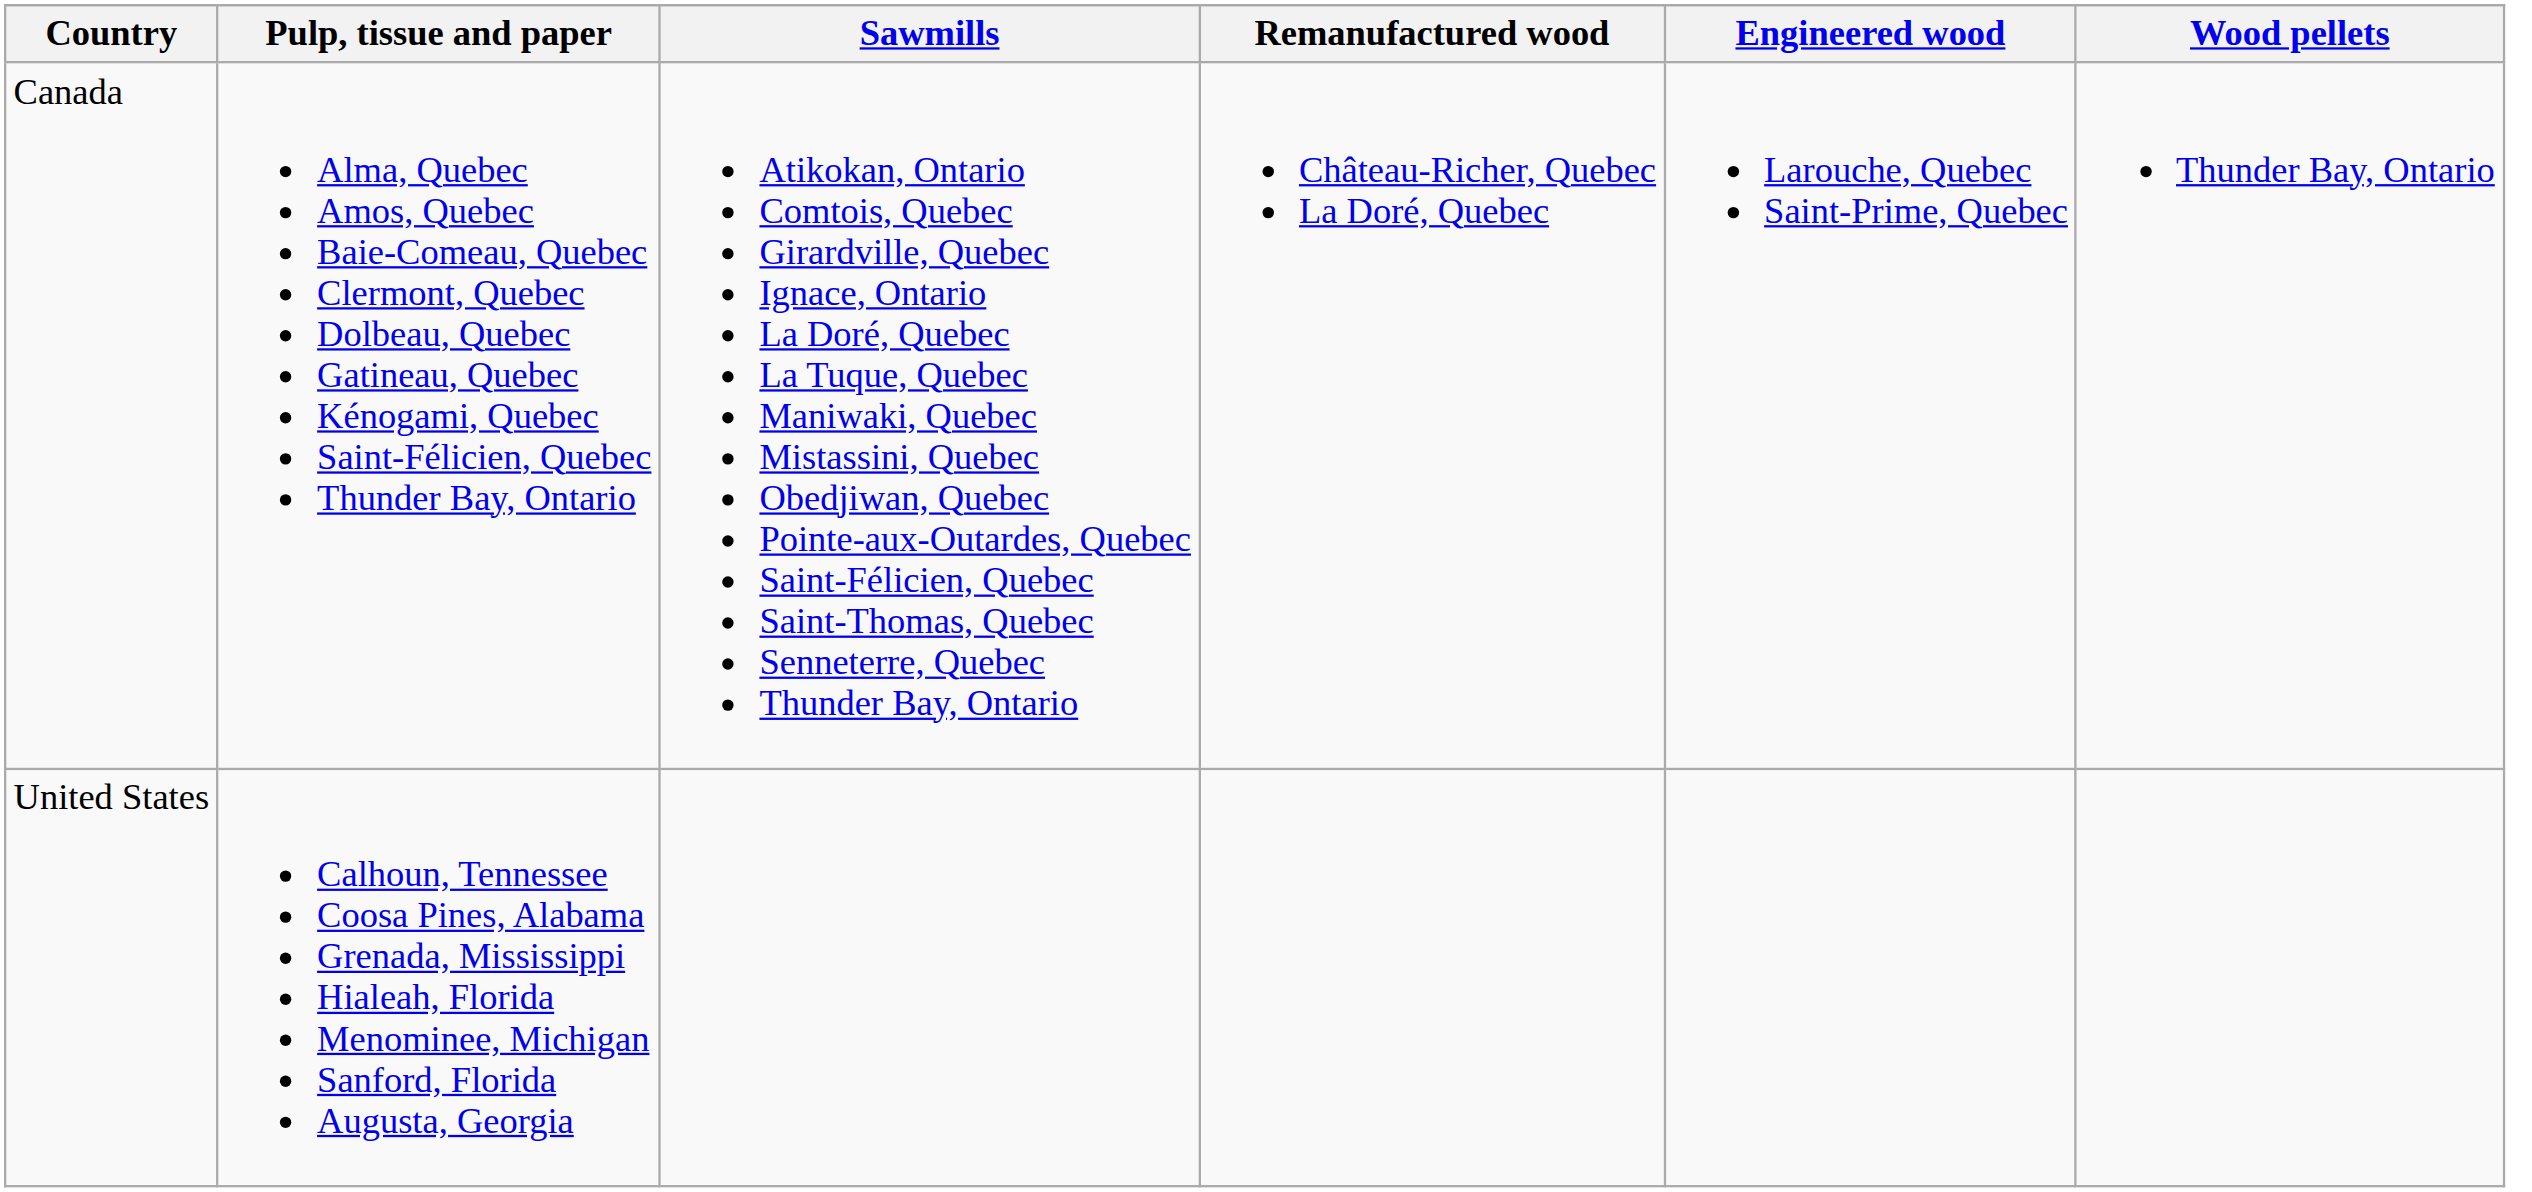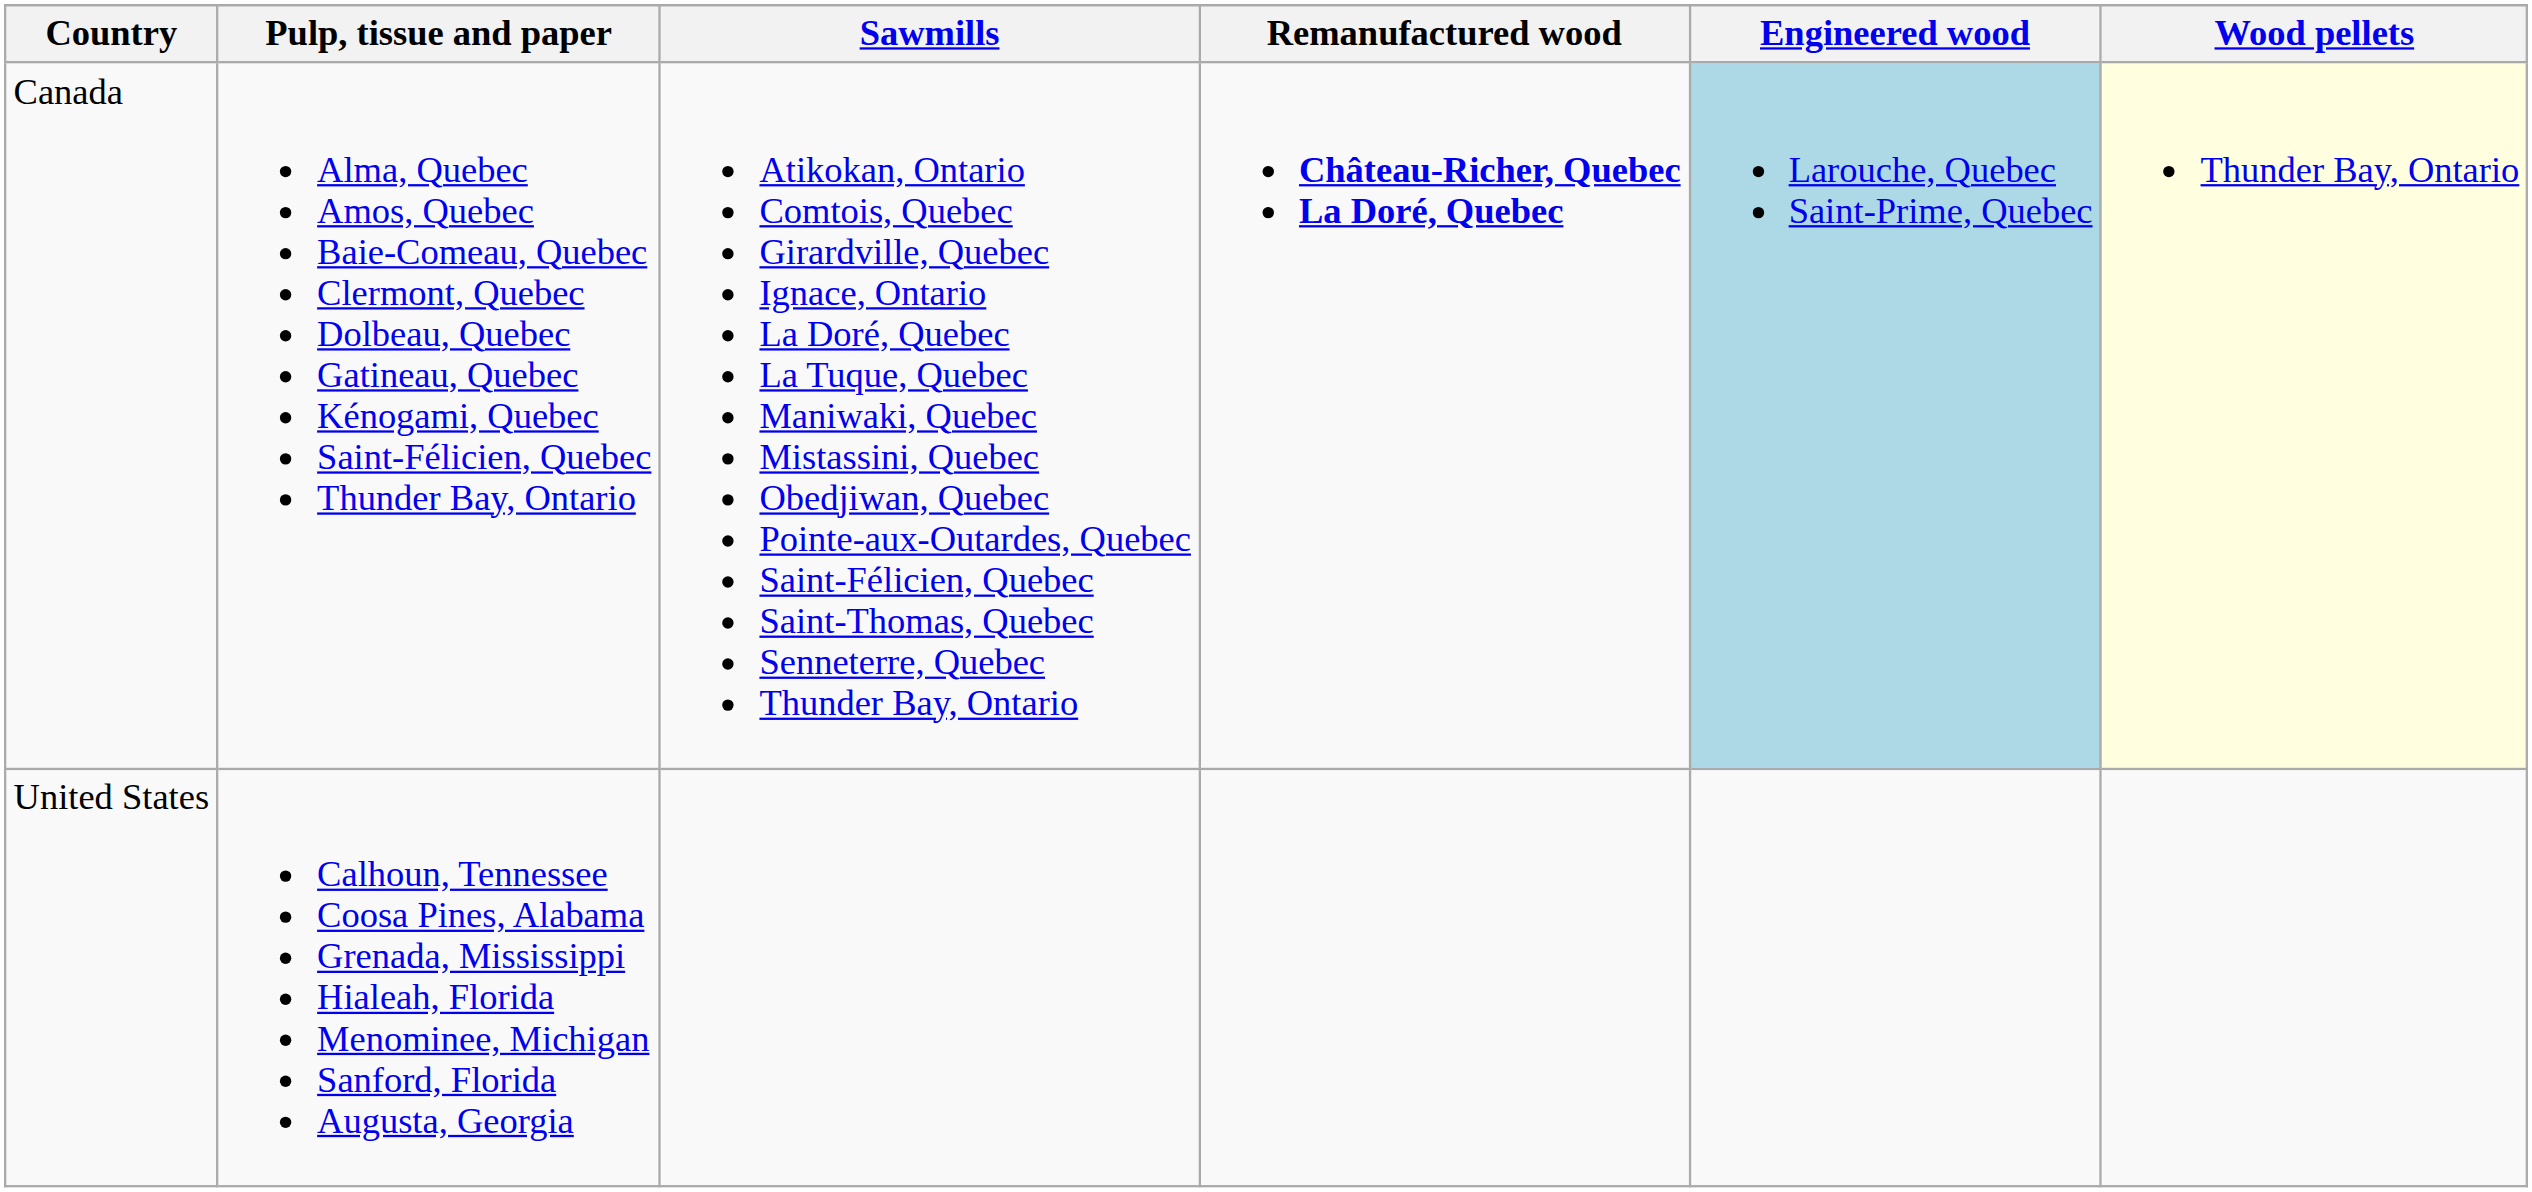(1432, 190) normal -> (1444, 190) bold
(1870, 190) no background -> (1895, 190) lightblue background
(2290, 169) no background -> (2314, 169) lightyellow background
